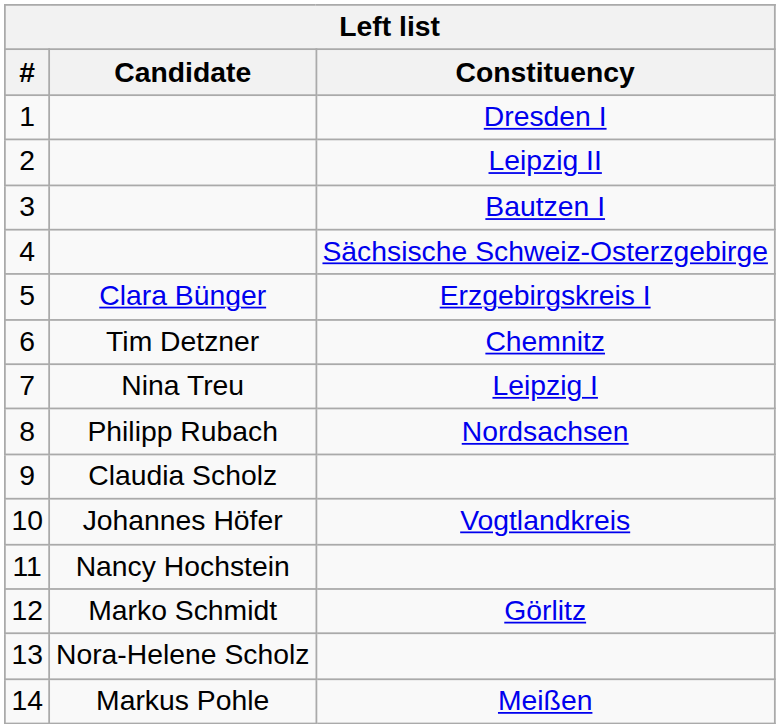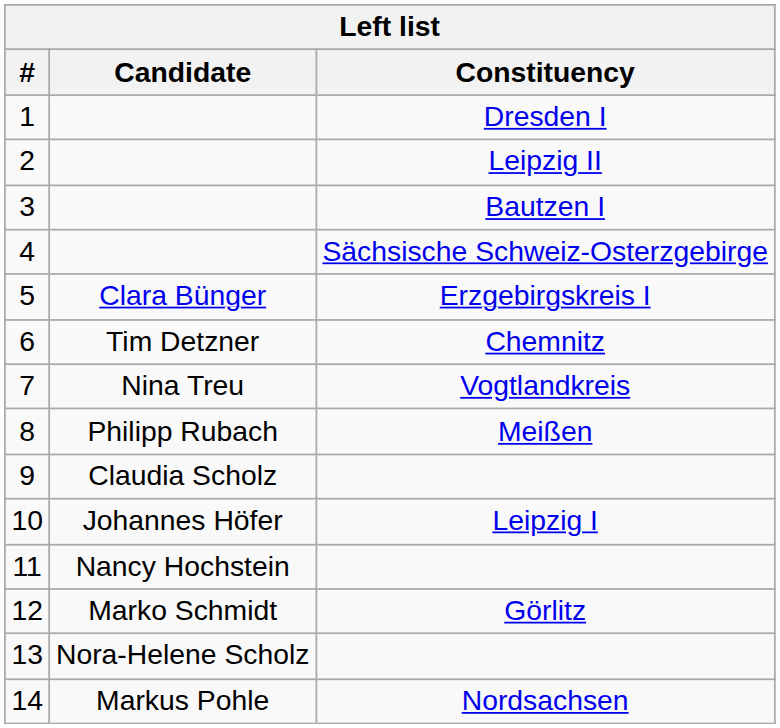(545, 386) Leipzig I -> (545, 386) Vogtlandkreis
(545, 431) Nordsachsen -> (545, 431) Meißen
(545, 521) Vogtlandkreis -> (545, 521) Leipzig I
(545, 700) Meißen -> (545, 700) Nordsachsen
